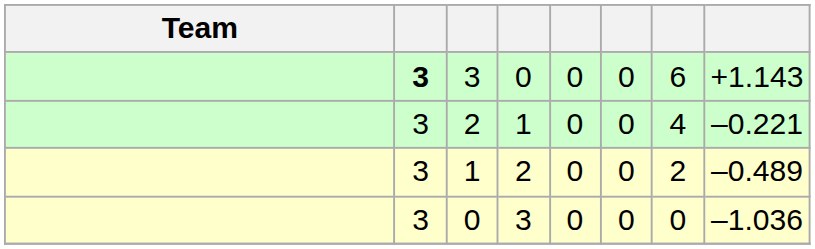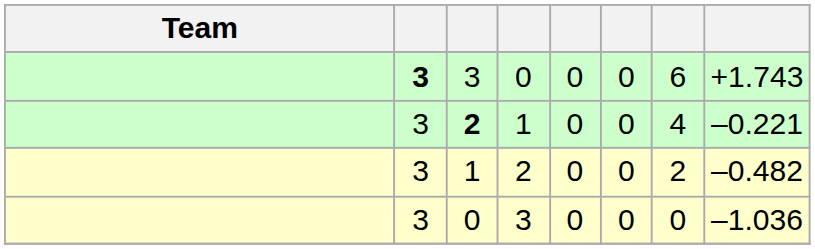(757, 76) +1.143 -> (757, 76) +1.743
(472, 123) normal -> (472, 123) bold
(757, 171) –0.489 -> (757, 171) –0.482
